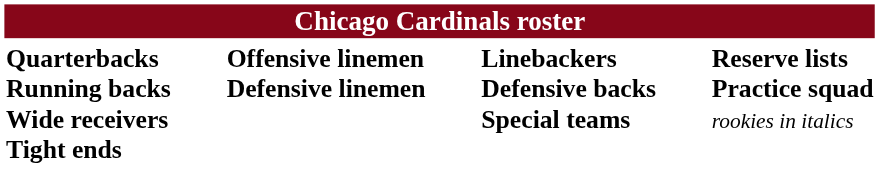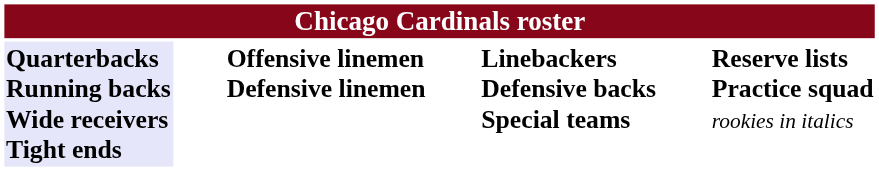(88, 103) no background -> (88, 103) lavender background
